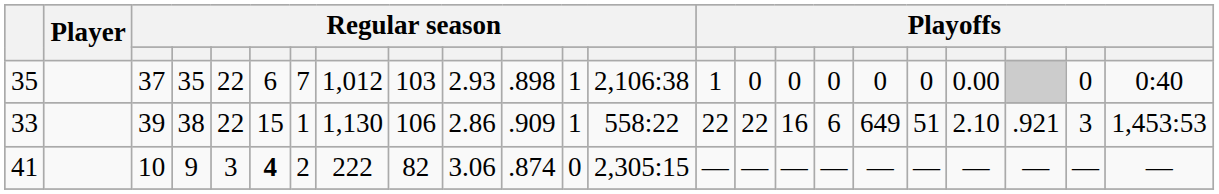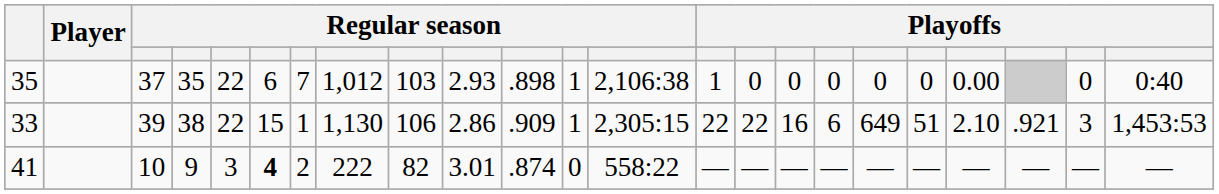(642, 124) 558:22 -> (642, 124) 2,305:15
(472, 167) 3.06 -> (472, 167) 3.01
(642, 167) 2,305:15 -> (642, 167) 558:22
